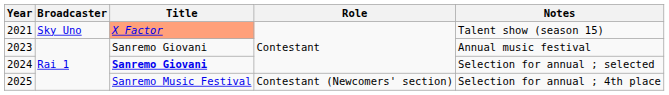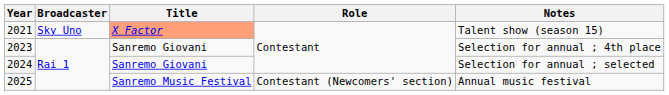(525, 47) Annual music festival -> (560, 47) Selection for annual ; 4th place
(160, 64) bold -> (160, 64) normal
(560, 82) Selection for annual ; 4th place -> (525, 82) Annual music festival
